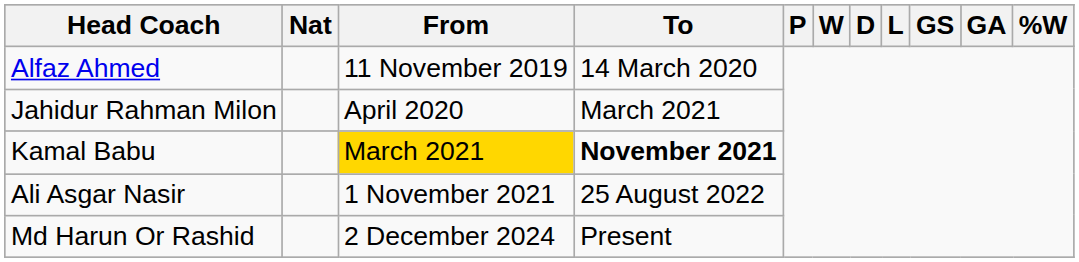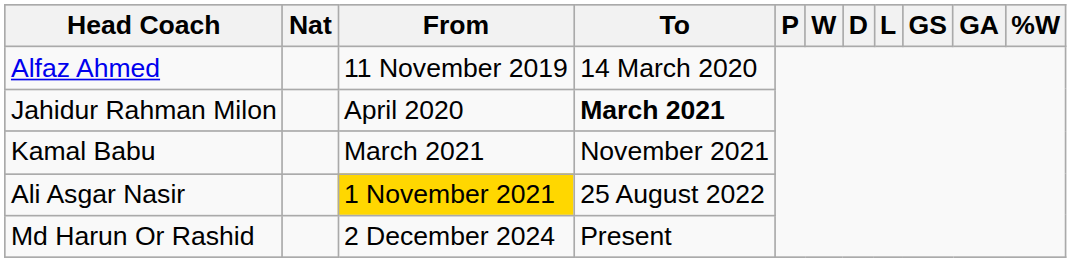(650, 109) normal -> (653, 109) bold
(414, 151) gold background -> (414, 151) no background
(678, 151) bold -> (675, 151) normal
(450, 194) no background -> (450, 194) gold background
